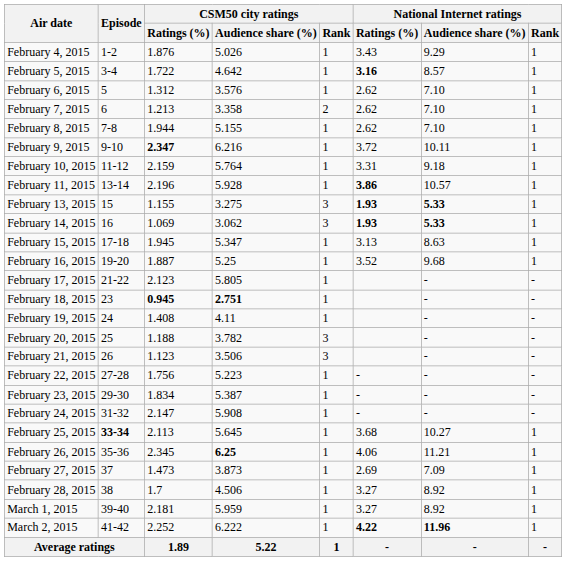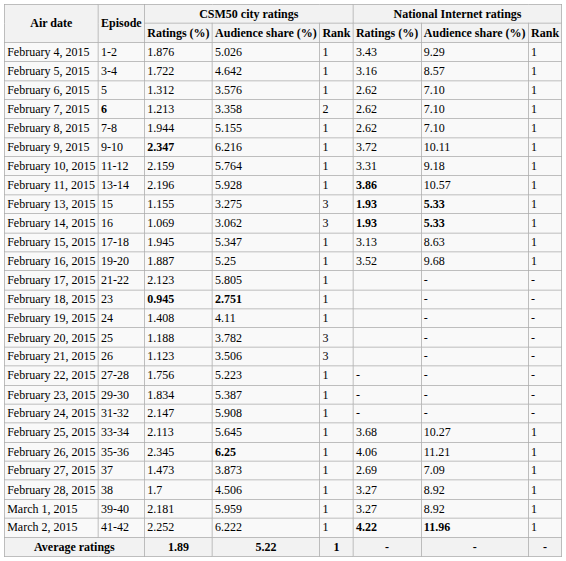(366, 71) bold -> (366, 71) normal
(104, 109) normal -> (104, 109) bold
(115, 432) bold -> (115, 432) normal
